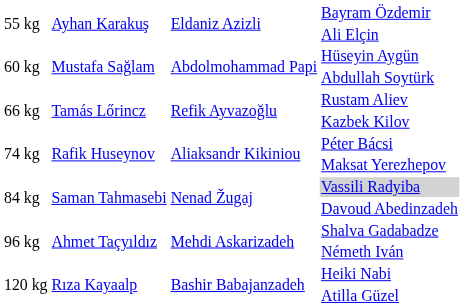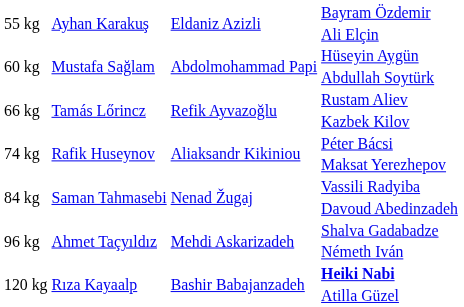(371, 187) lightgrey background -> (371, 187) no background
(356, 274) normal -> (358, 274) bold
